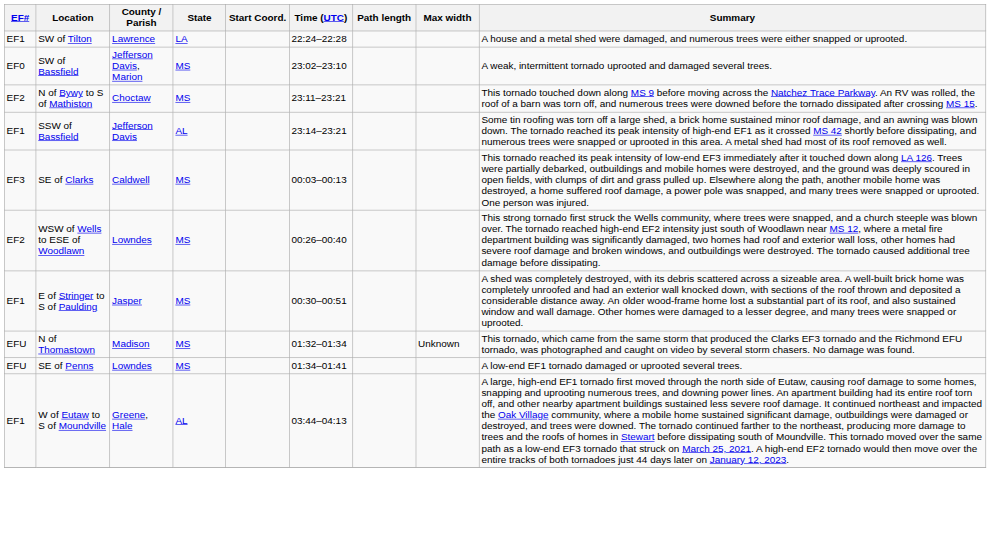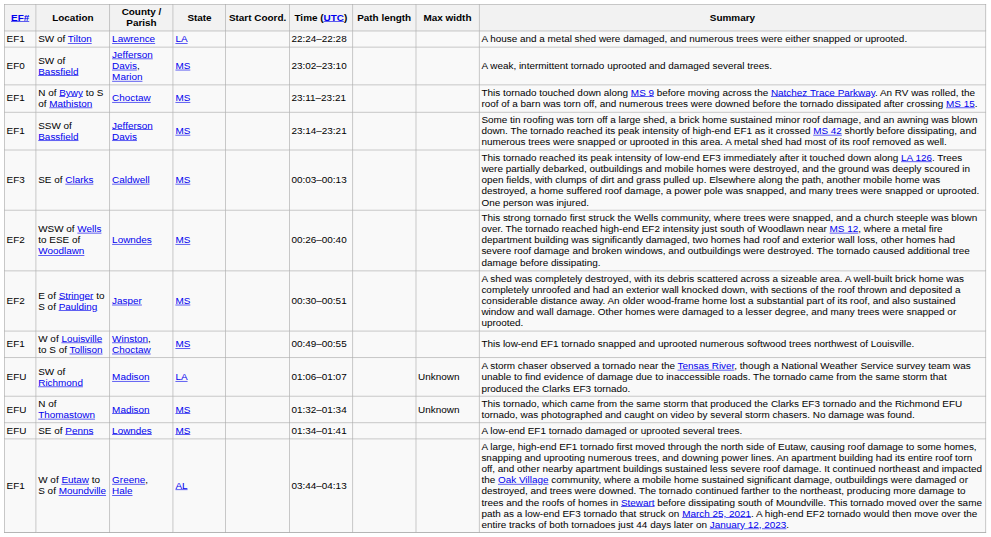(16, 98) EF2 -> (16, 98) EF1
(181, 131) AL -> (183, 131) MS
(16, 301) EF1 -> (16, 301) EF2
+ row: (70, 344)
+ row: (61, 377)
